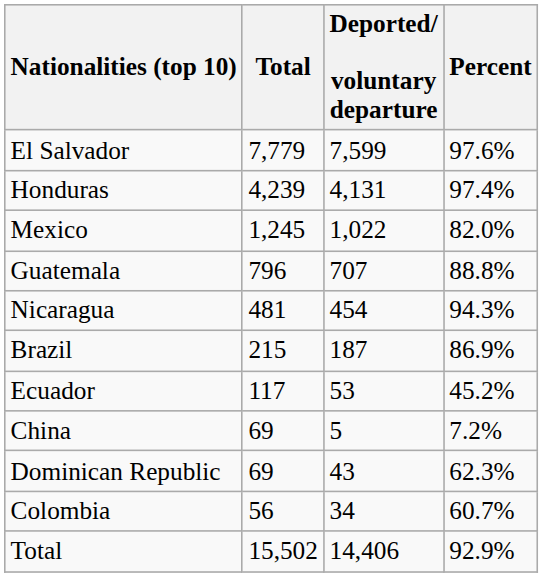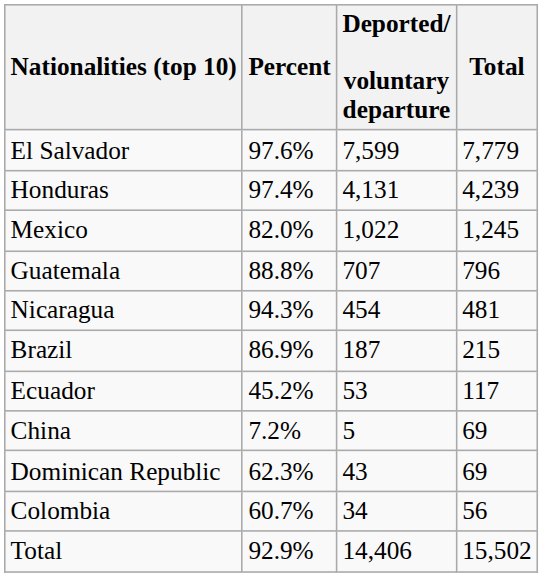columns swapped: (283, 67) <-> (491, 67)
